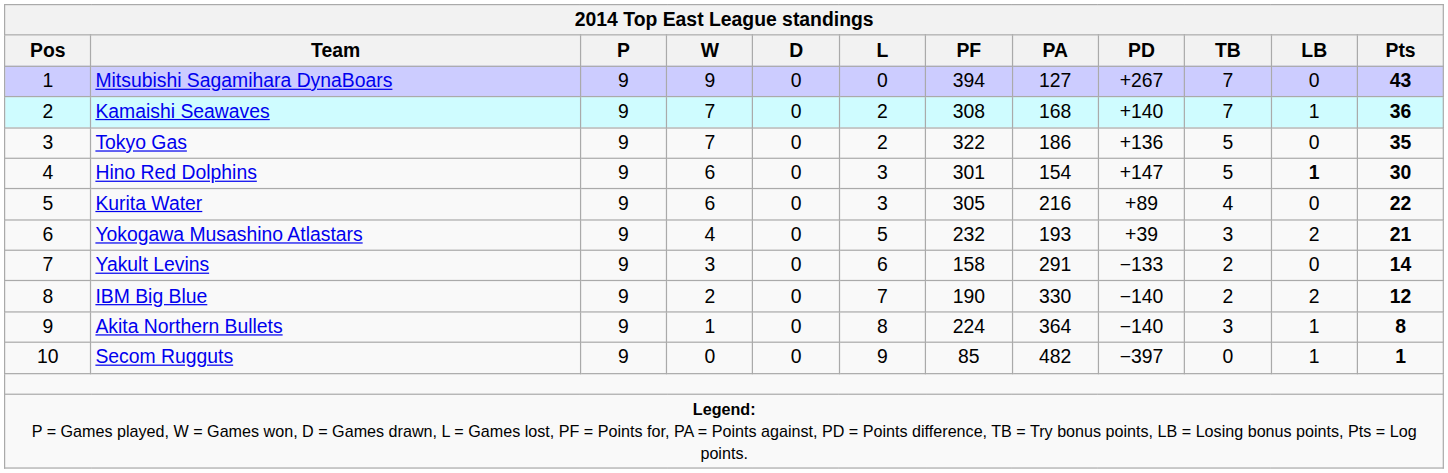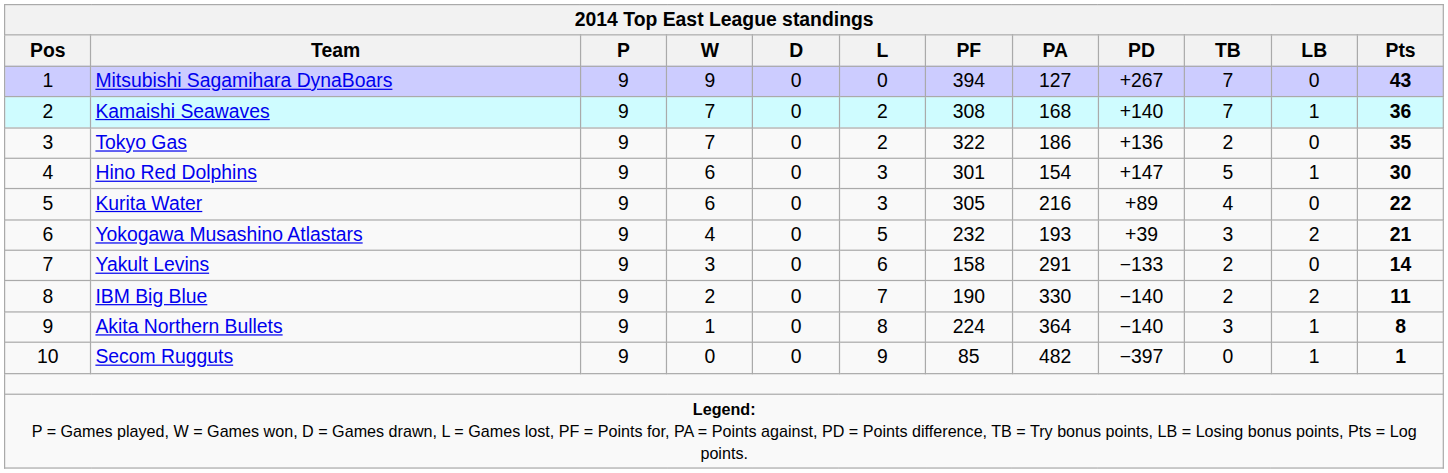(1228, 142) 5 -> (1228, 142) 2
(1314, 173) bold -> (1314, 173) normal
(1401, 296) 12 -> (1401, 296) 11
